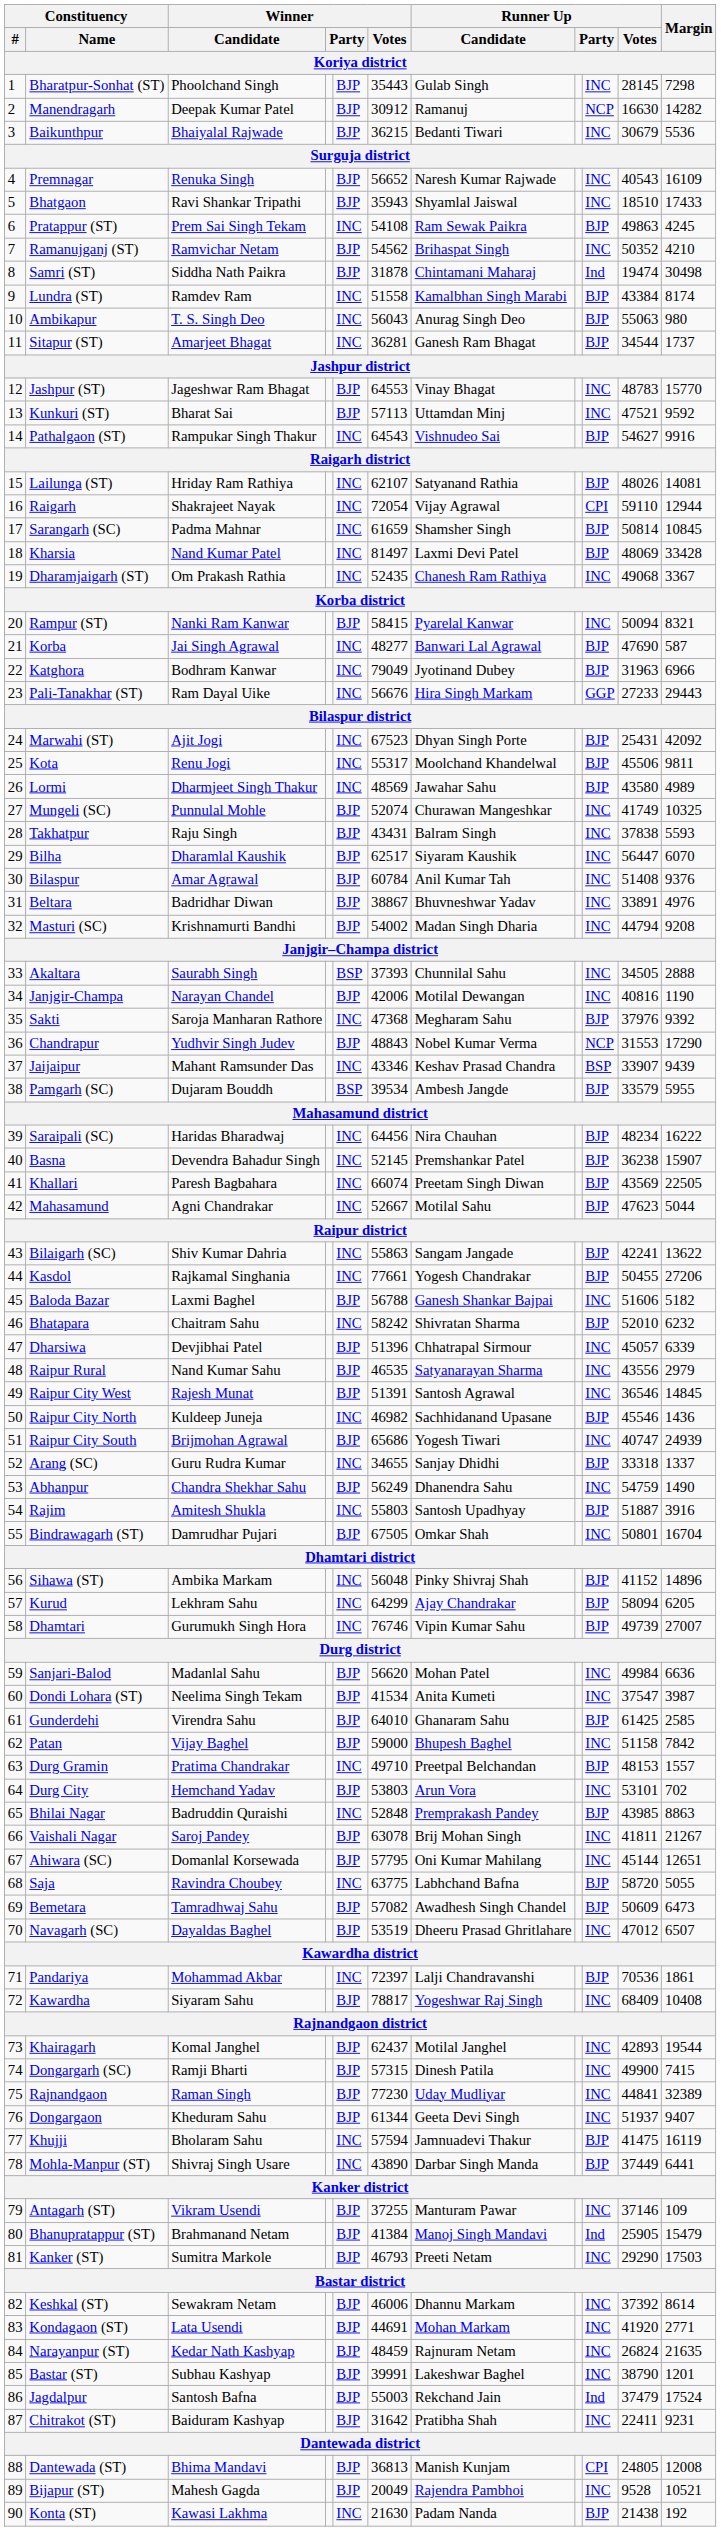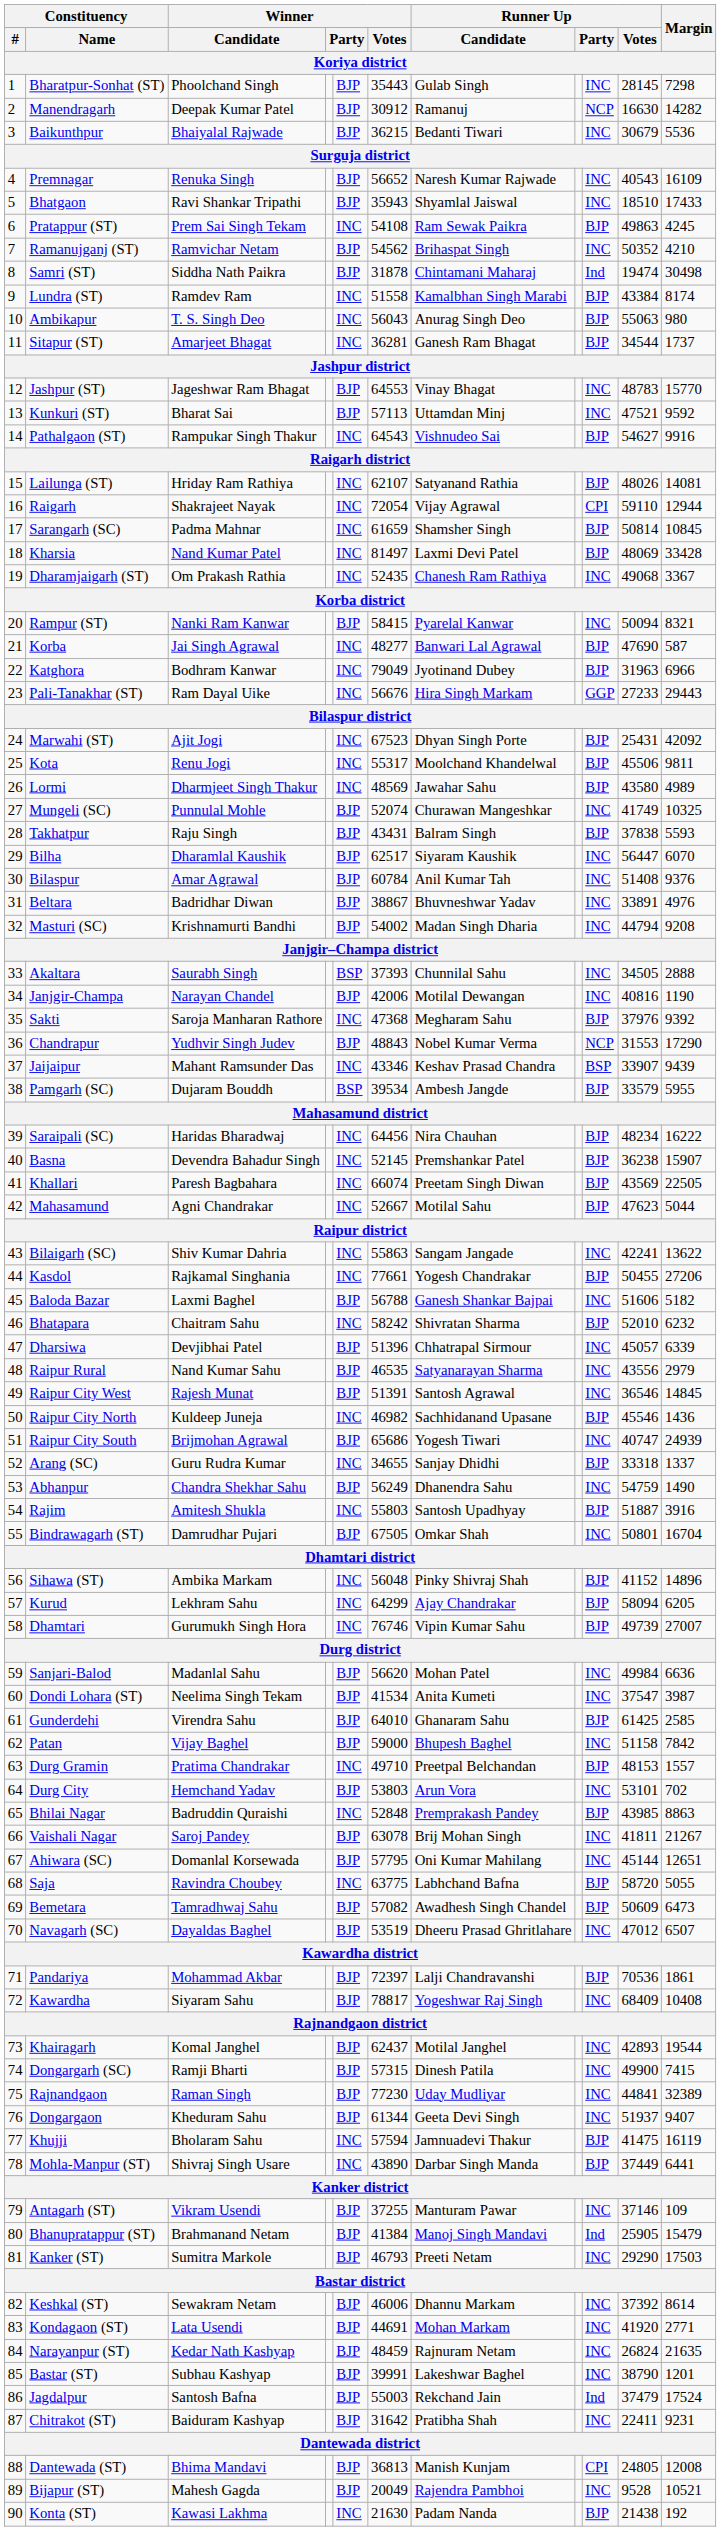(598, 833) INC -> (597, 833) BJP
(597, 1253) BJP -> (598, 1253) INC
(349, 1977) INC -> (348, 1977) BJP
